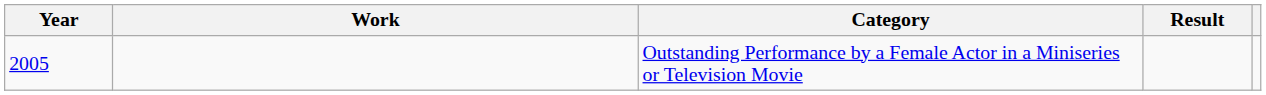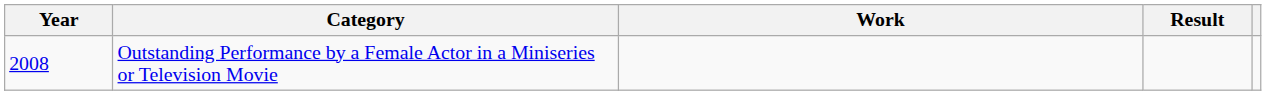columns swapped: (375, 20) <-> (891, 20)
(29, 62) 2005 -> (29, 62) 2008
